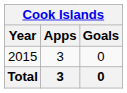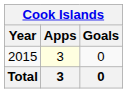(60, 56) no background -> (60, 56) lightyellow background
